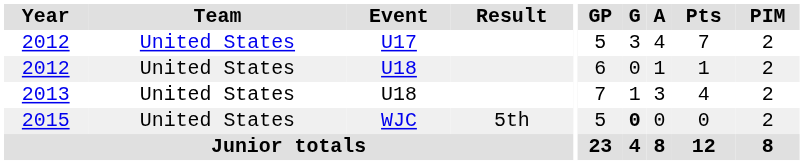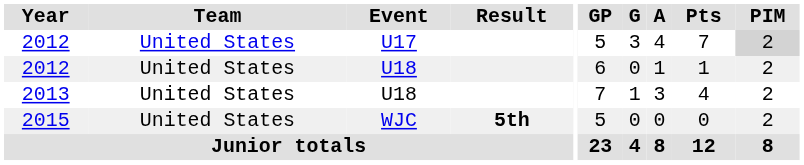(768, 43) no background -> (768, 43) lightgrey background
(512, 121) normal -> (512, 121) bold
(635, 121) bold -> (635, 121) normal
